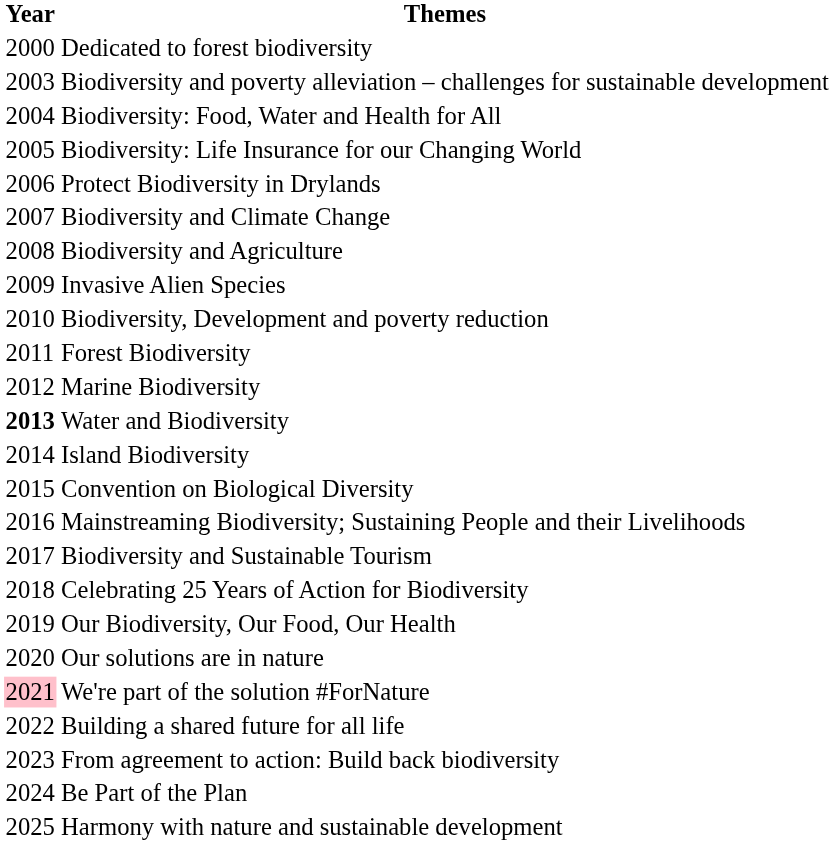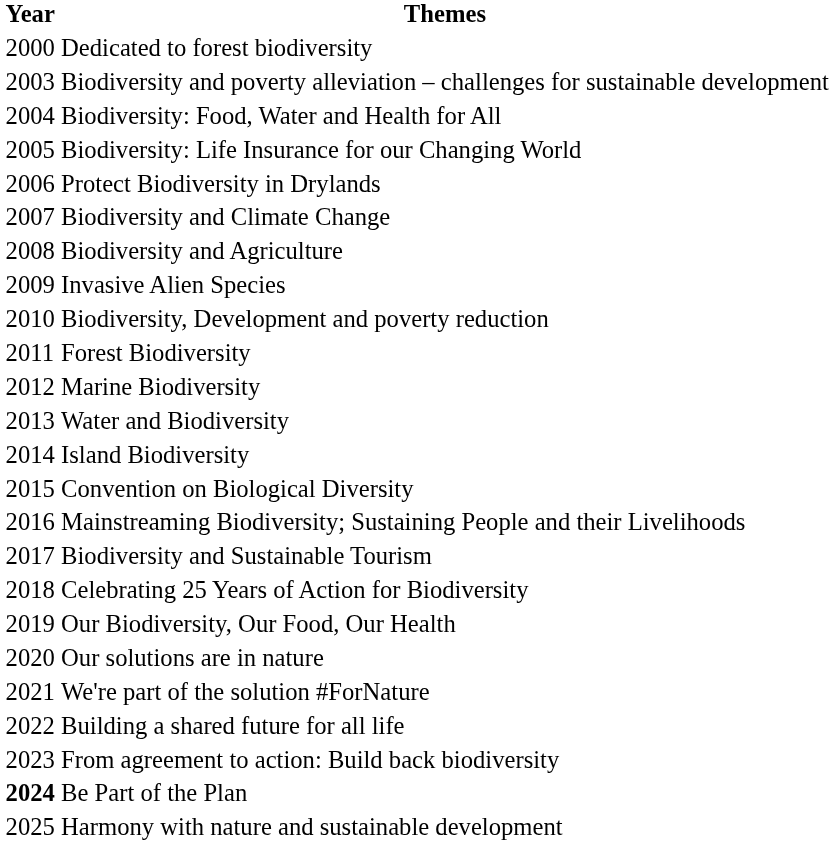(30, 420) bold -> (30, 420) normal
(30, 691) pink background -> (30, 691) no background
(30, 793) normal -> (30, 793) bold
